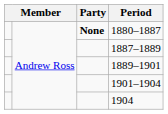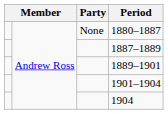(92, 30) bold -> (92, 30) normal
